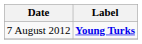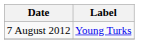(105, 30) bold -> (103, 30) normal
